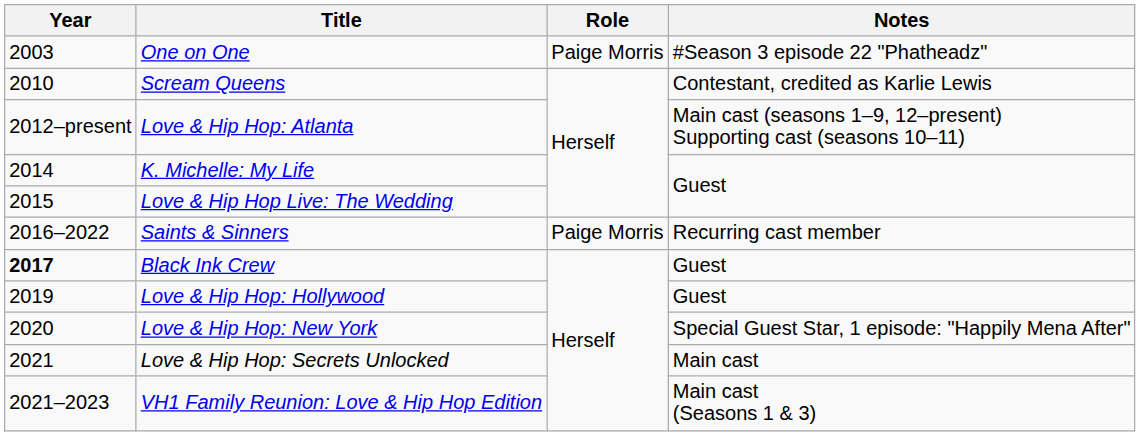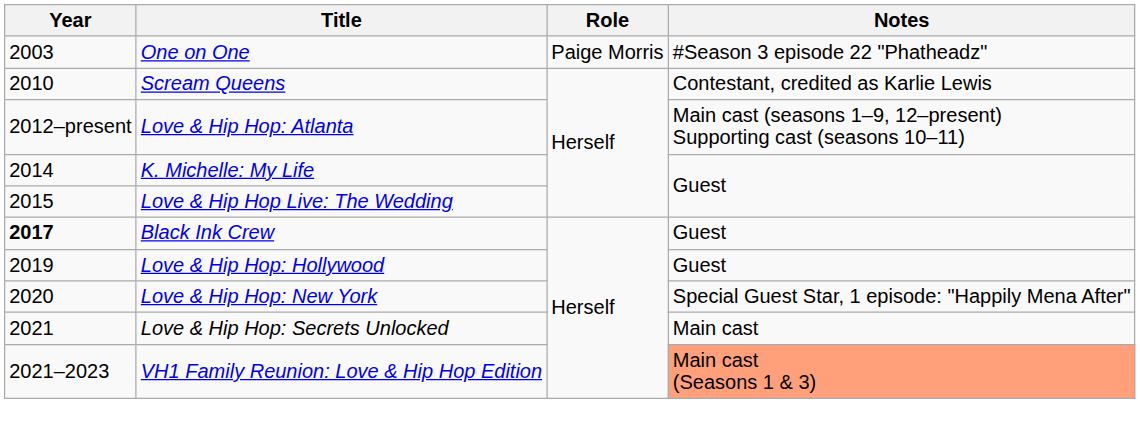- row: (215, 233)
(744, 403) no background -> (744, 371) lightsalmon background
